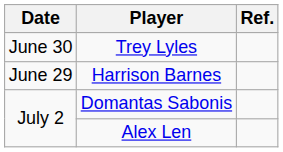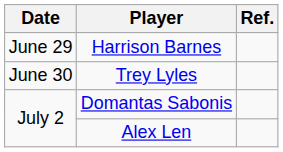rows swapped: (156, 75) <-> (156, 47)
